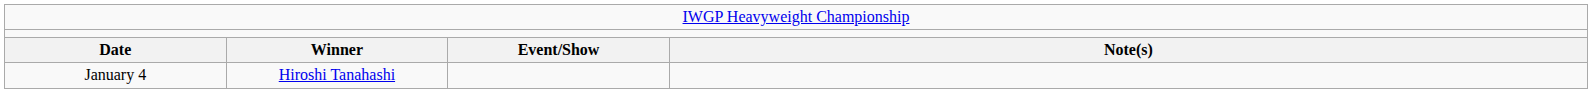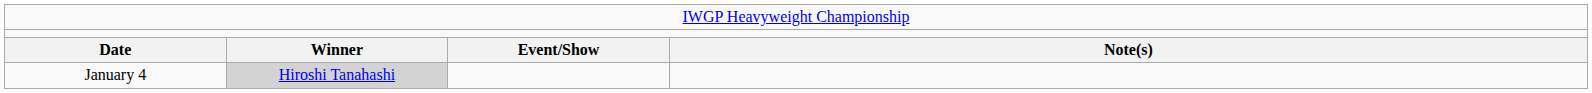(337, 75) no background -> (337, 75) lightgrey background
